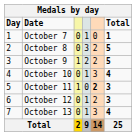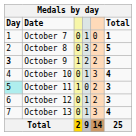(9, 62) normal -> (9, 62) bold
(9, 88) no background -> (9, 88) paleturquoise background
(95, 88) bold -> (95, 88) normal
